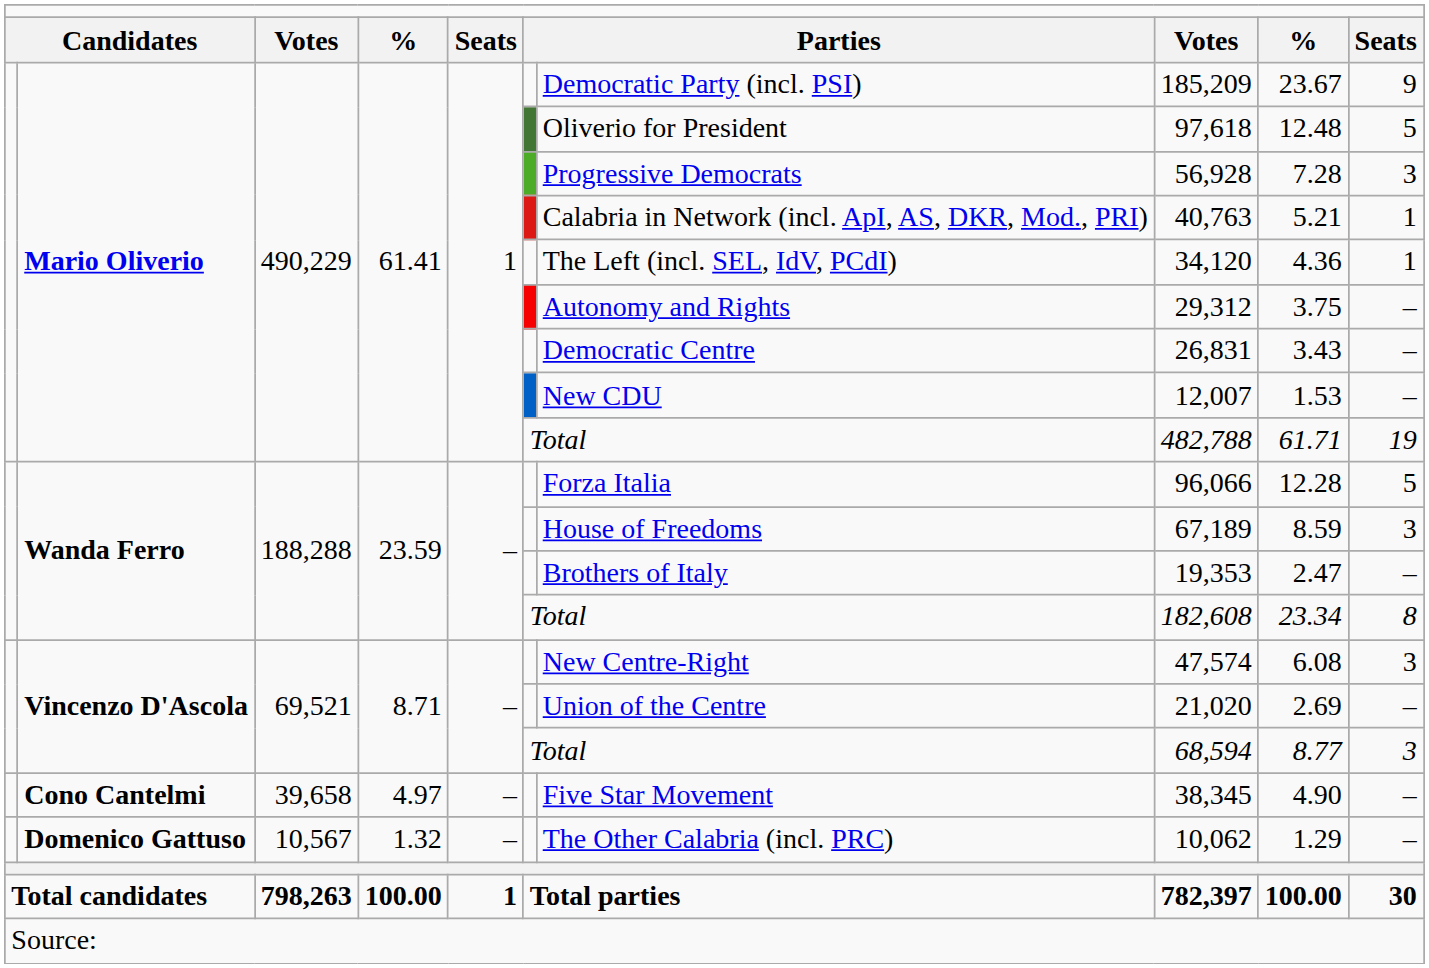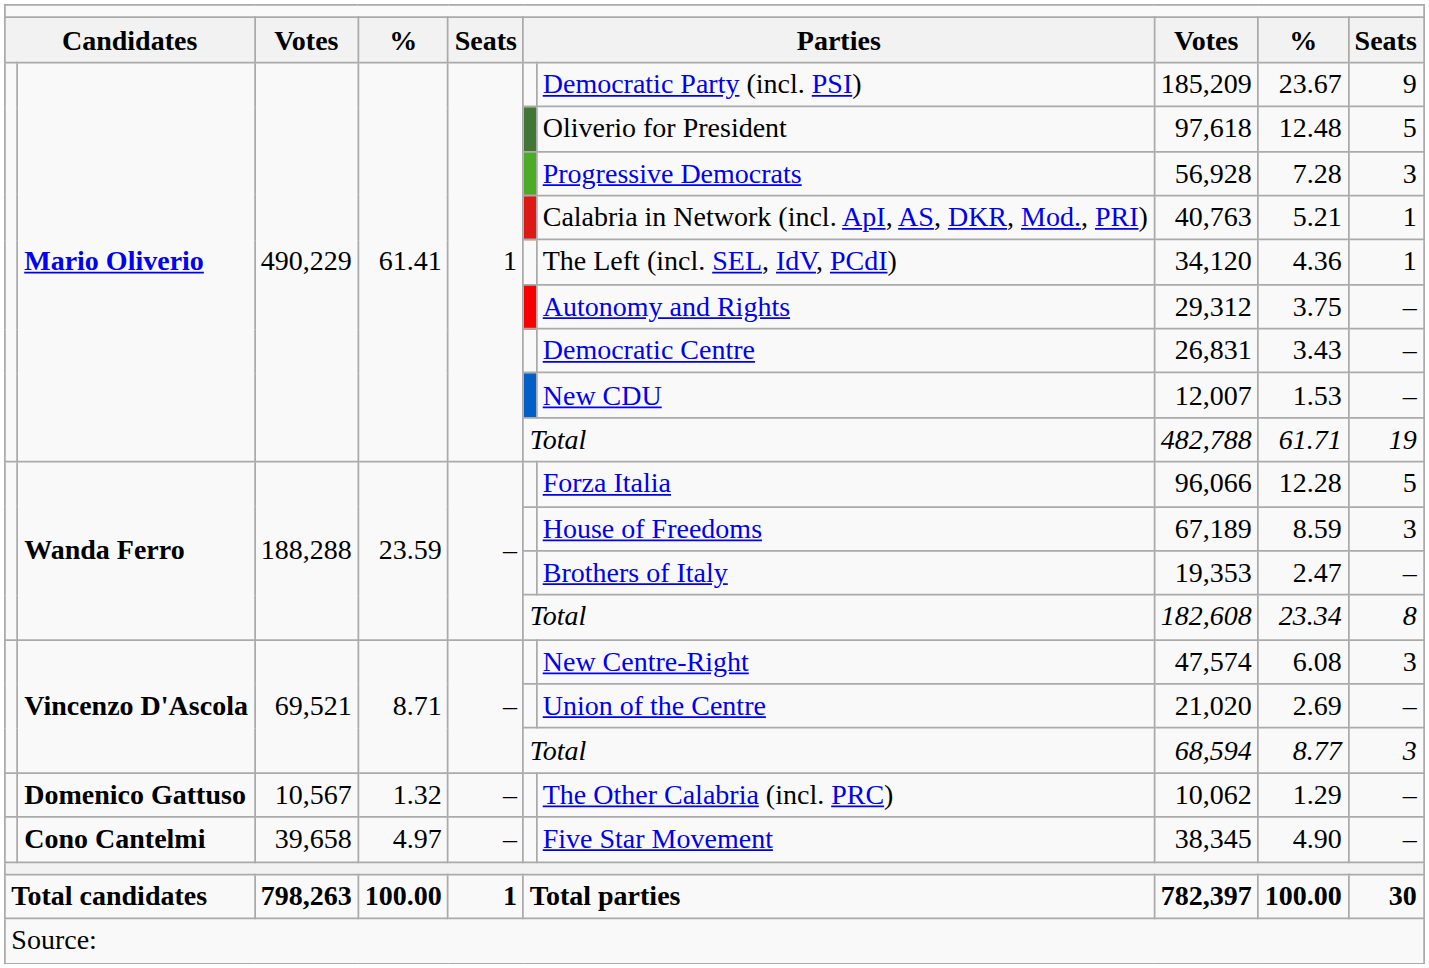rows swapped: (115, 794) <-> (135, 838)
